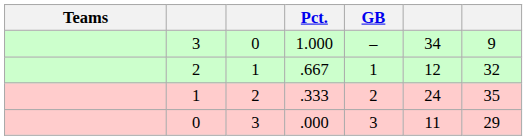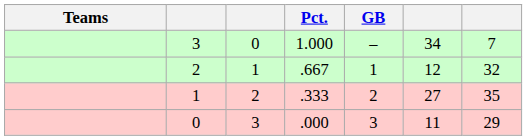(492, 43) 9 -> (492, 43) 7
(433, 95) 24 -> (433, 95) 27
